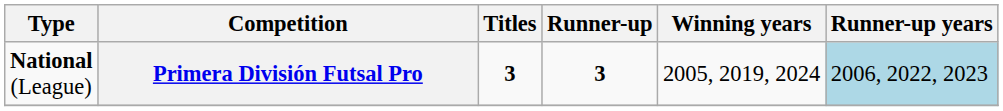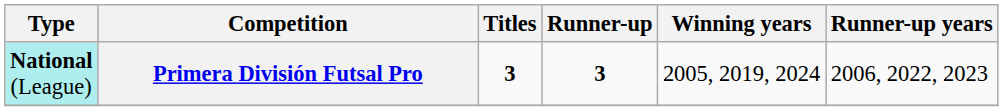(51, 73) no background -> (51, 73) paleturquoise background
(909, 73) lightblue background -> (909, 73) no background
